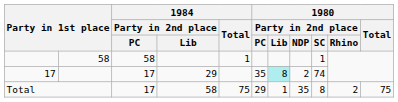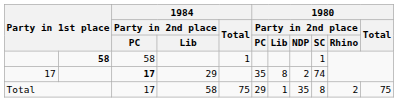(104, 58) normal -> (104, 58) bold
(149, 74) normal -> (149, 74) bold
(285, 74) paleturquoise background -> (285, 74) no background
